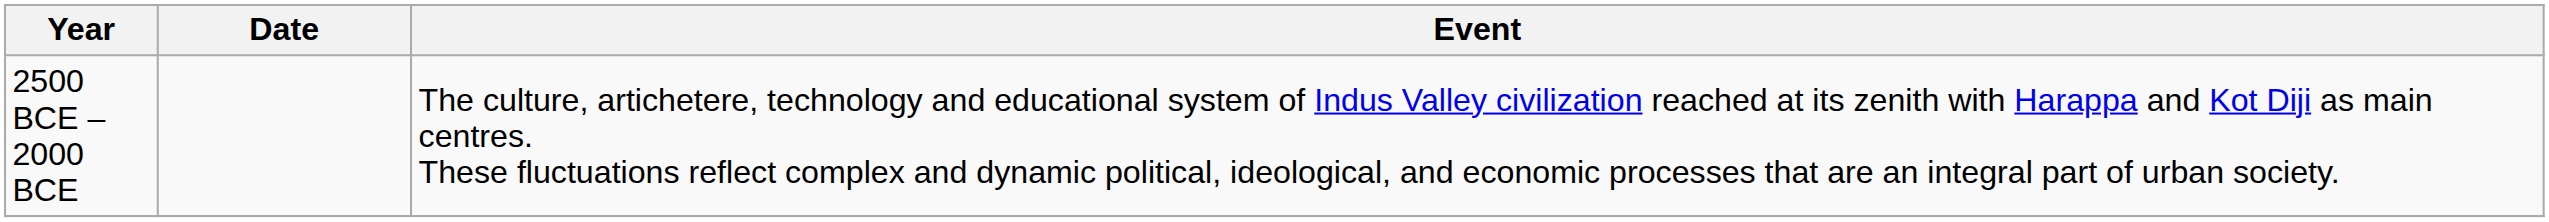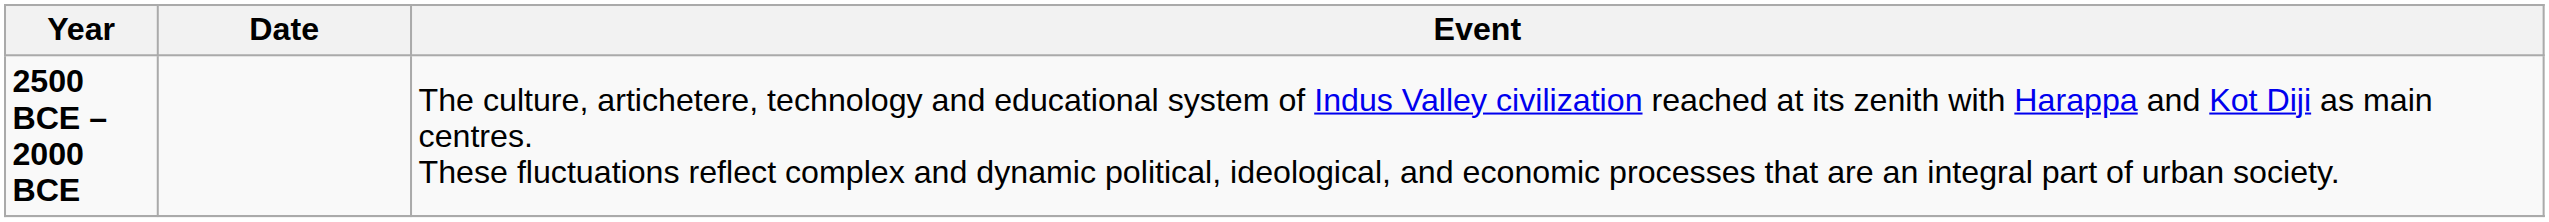(59, 135) normal -> (60, 135) bold
